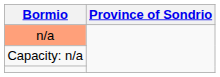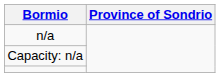(45, 35) lightsalmon background -> (45, 35) no background
